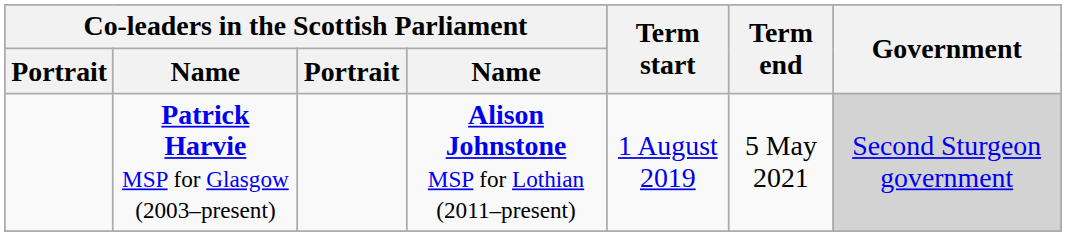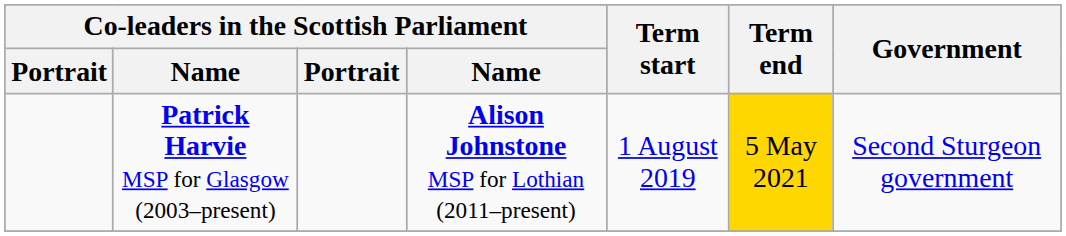(781, 161) no background -> (781, 161) gold background
(947, 161) lightgrey background -> (947, 161) no background
